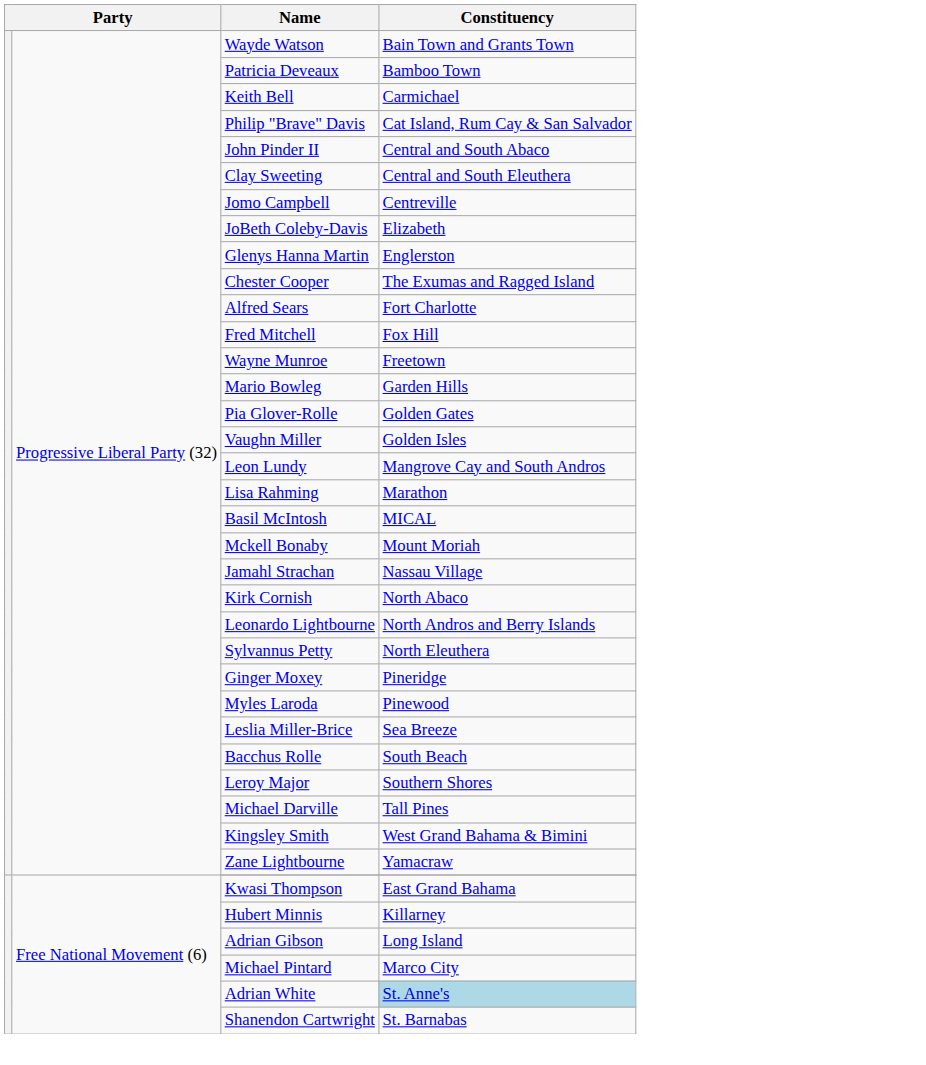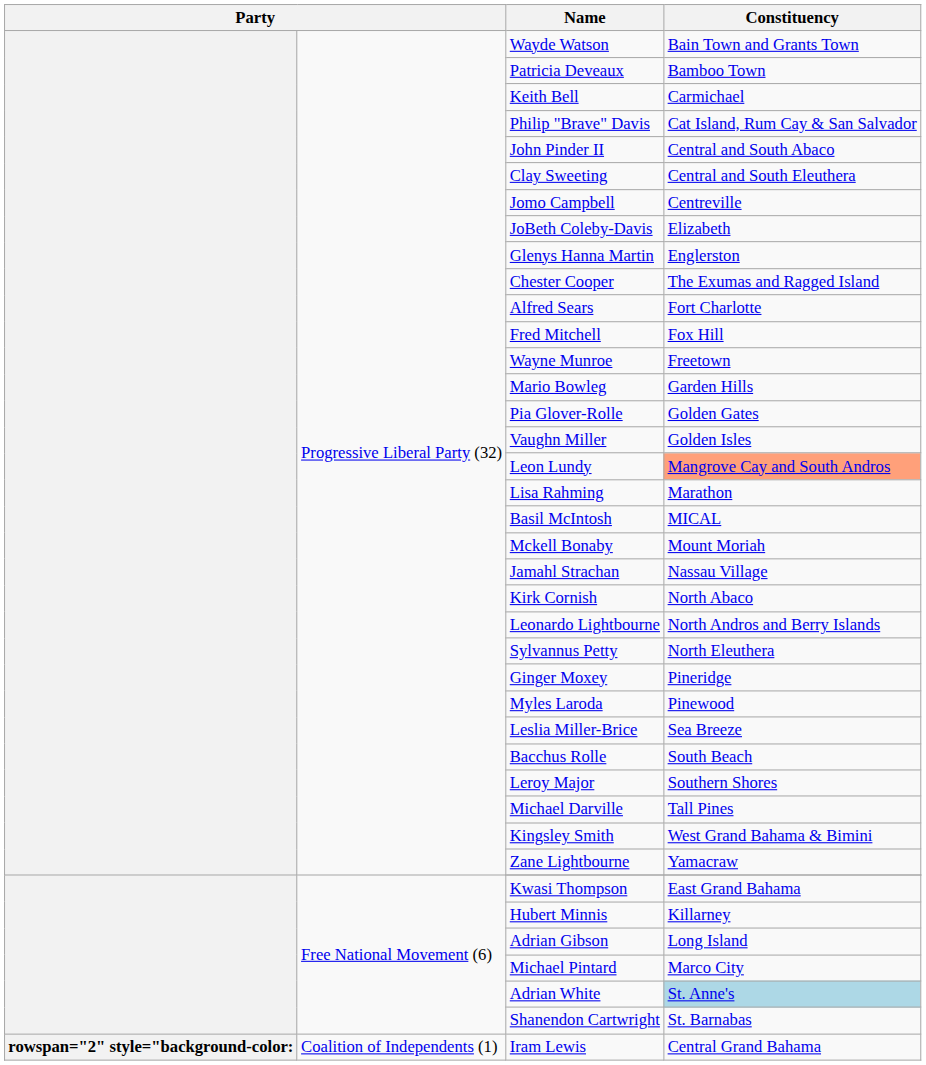(494, 466) no background -> (779, 466) lightsalmon background
+ row: (548, 1046)
